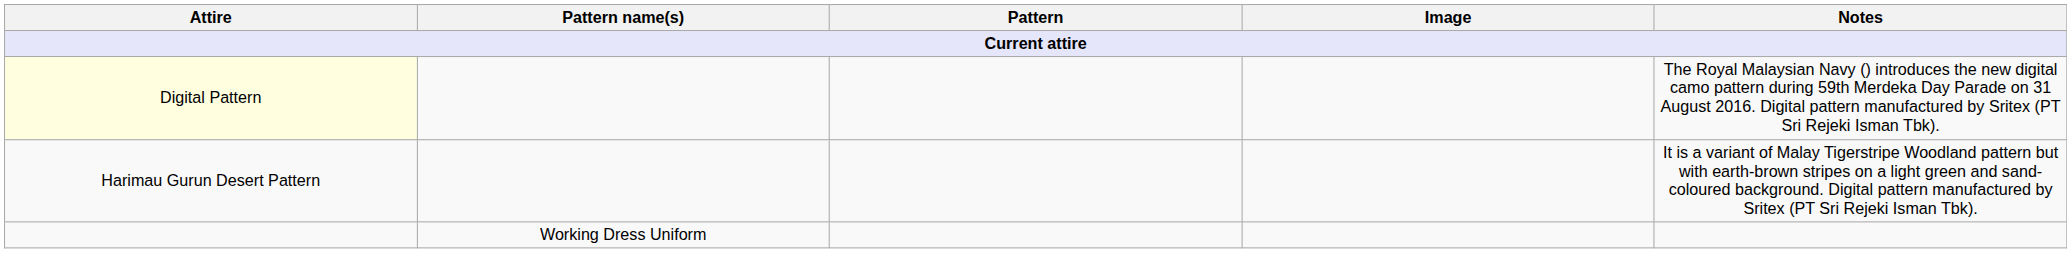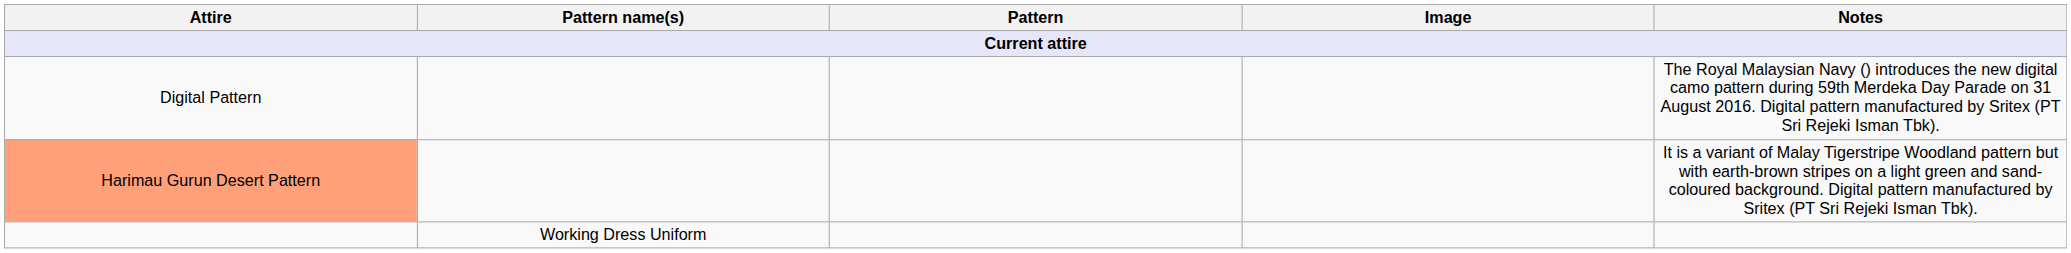(211, 97) lightyellow background -> (211, 97) no background
(211, 179) no background -> (211, 179) lightsalmon background
